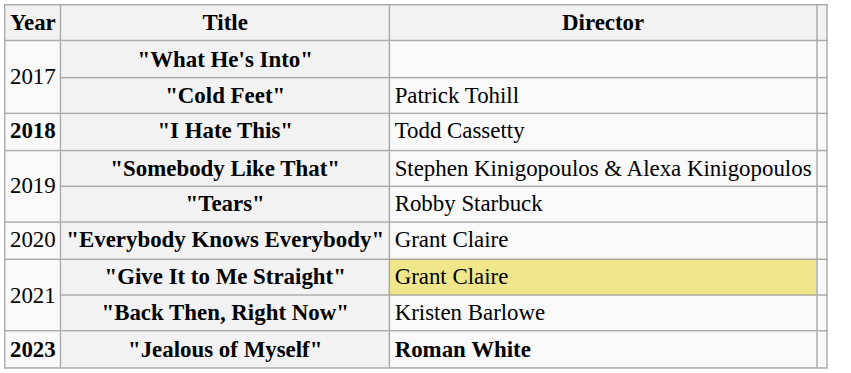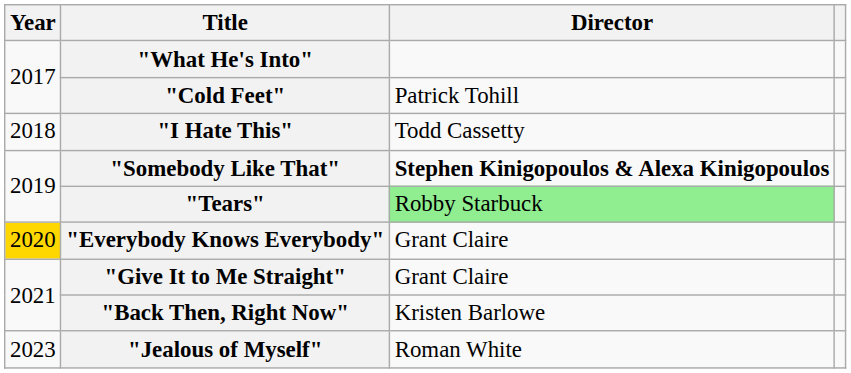(33, 131) bold -> (33, 131) normal
(603, 167) normal -> (612, 167) bold
(469, 204) no background -> (469, 204) lightgreen background
(33, 240) no background -> (33, 240) gold background
(452, 276) khaki background -> (452, 276) no background
(33, 349) bold -> (33, 349) normal
(463, 349) bold -> (458, 349) normal
